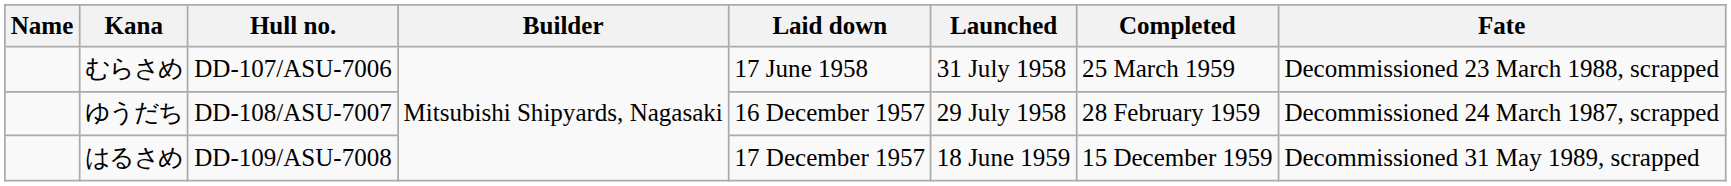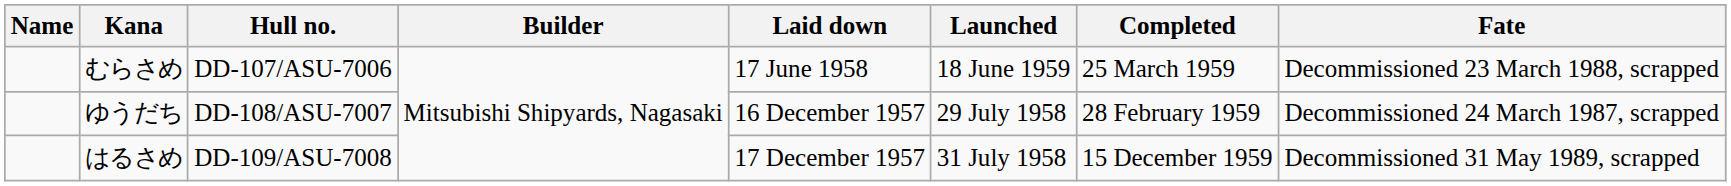(1002, 68) 31 July 1958 -> (1004, 68) 18 June 1959
(1004, 158) 18 June 1959 -> (1002, 158) 31 July 1958
